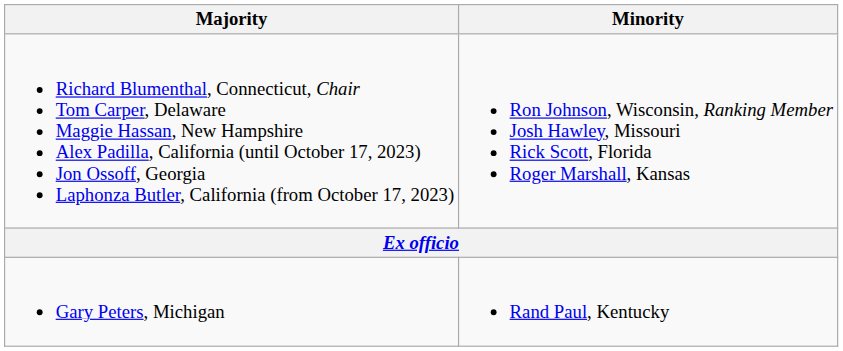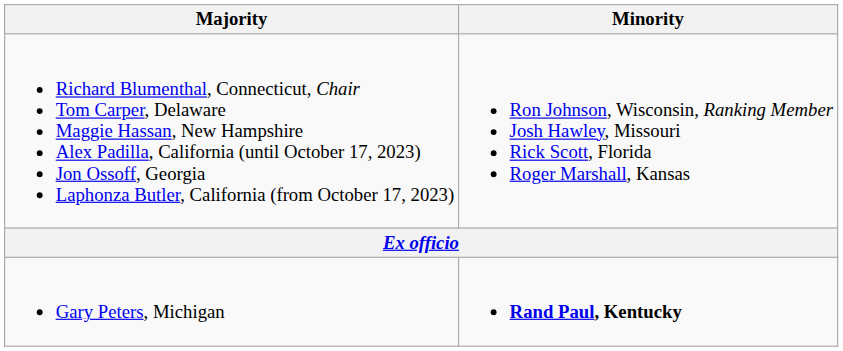(648, 312) normal -> (648, 312) bold
